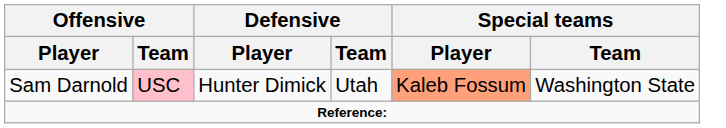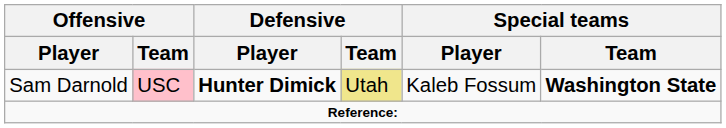(262, 85) normal -> (267, 85) bold
(357, 85) no background -> (367, 85) khaki background
(461, 85) lightsalmon background -> (471, 85) no background
(615, 85) normal -> (631, 85) bold
